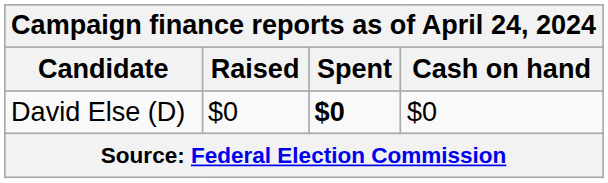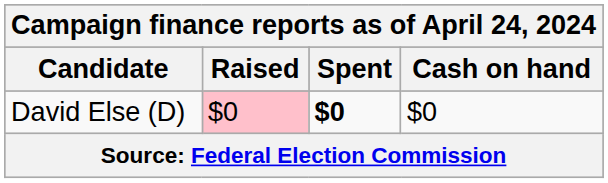(223, 111) no background -> (223, 111) pink background
